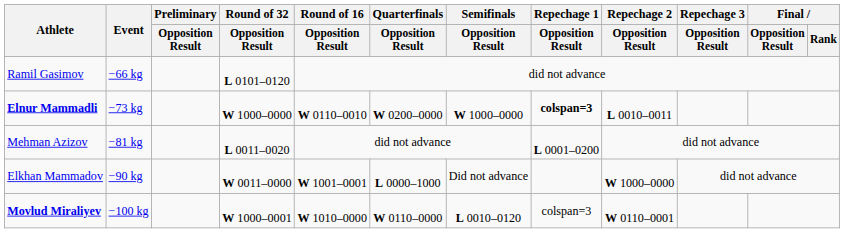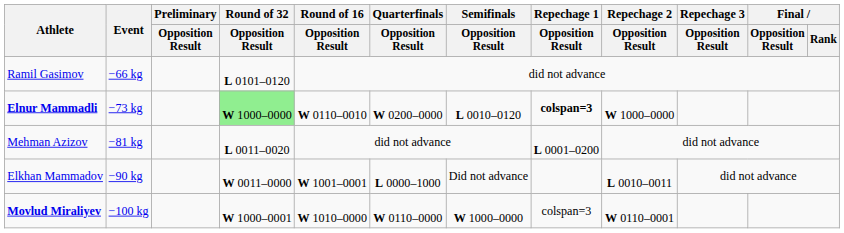(257, 115) no background -> (257, 115) lightgreen background
(488, 115) W 1000–0000 -> (488, 115) L 0010–0120
(640, 115) L 0010–0011 -> (640, 115) W 1000–0000
(640, 184) W 1000–0000 -> (640, 184) L 0010–0011
(488, 218) L 0010–0120 -> (488, 218) W 1000–0000
